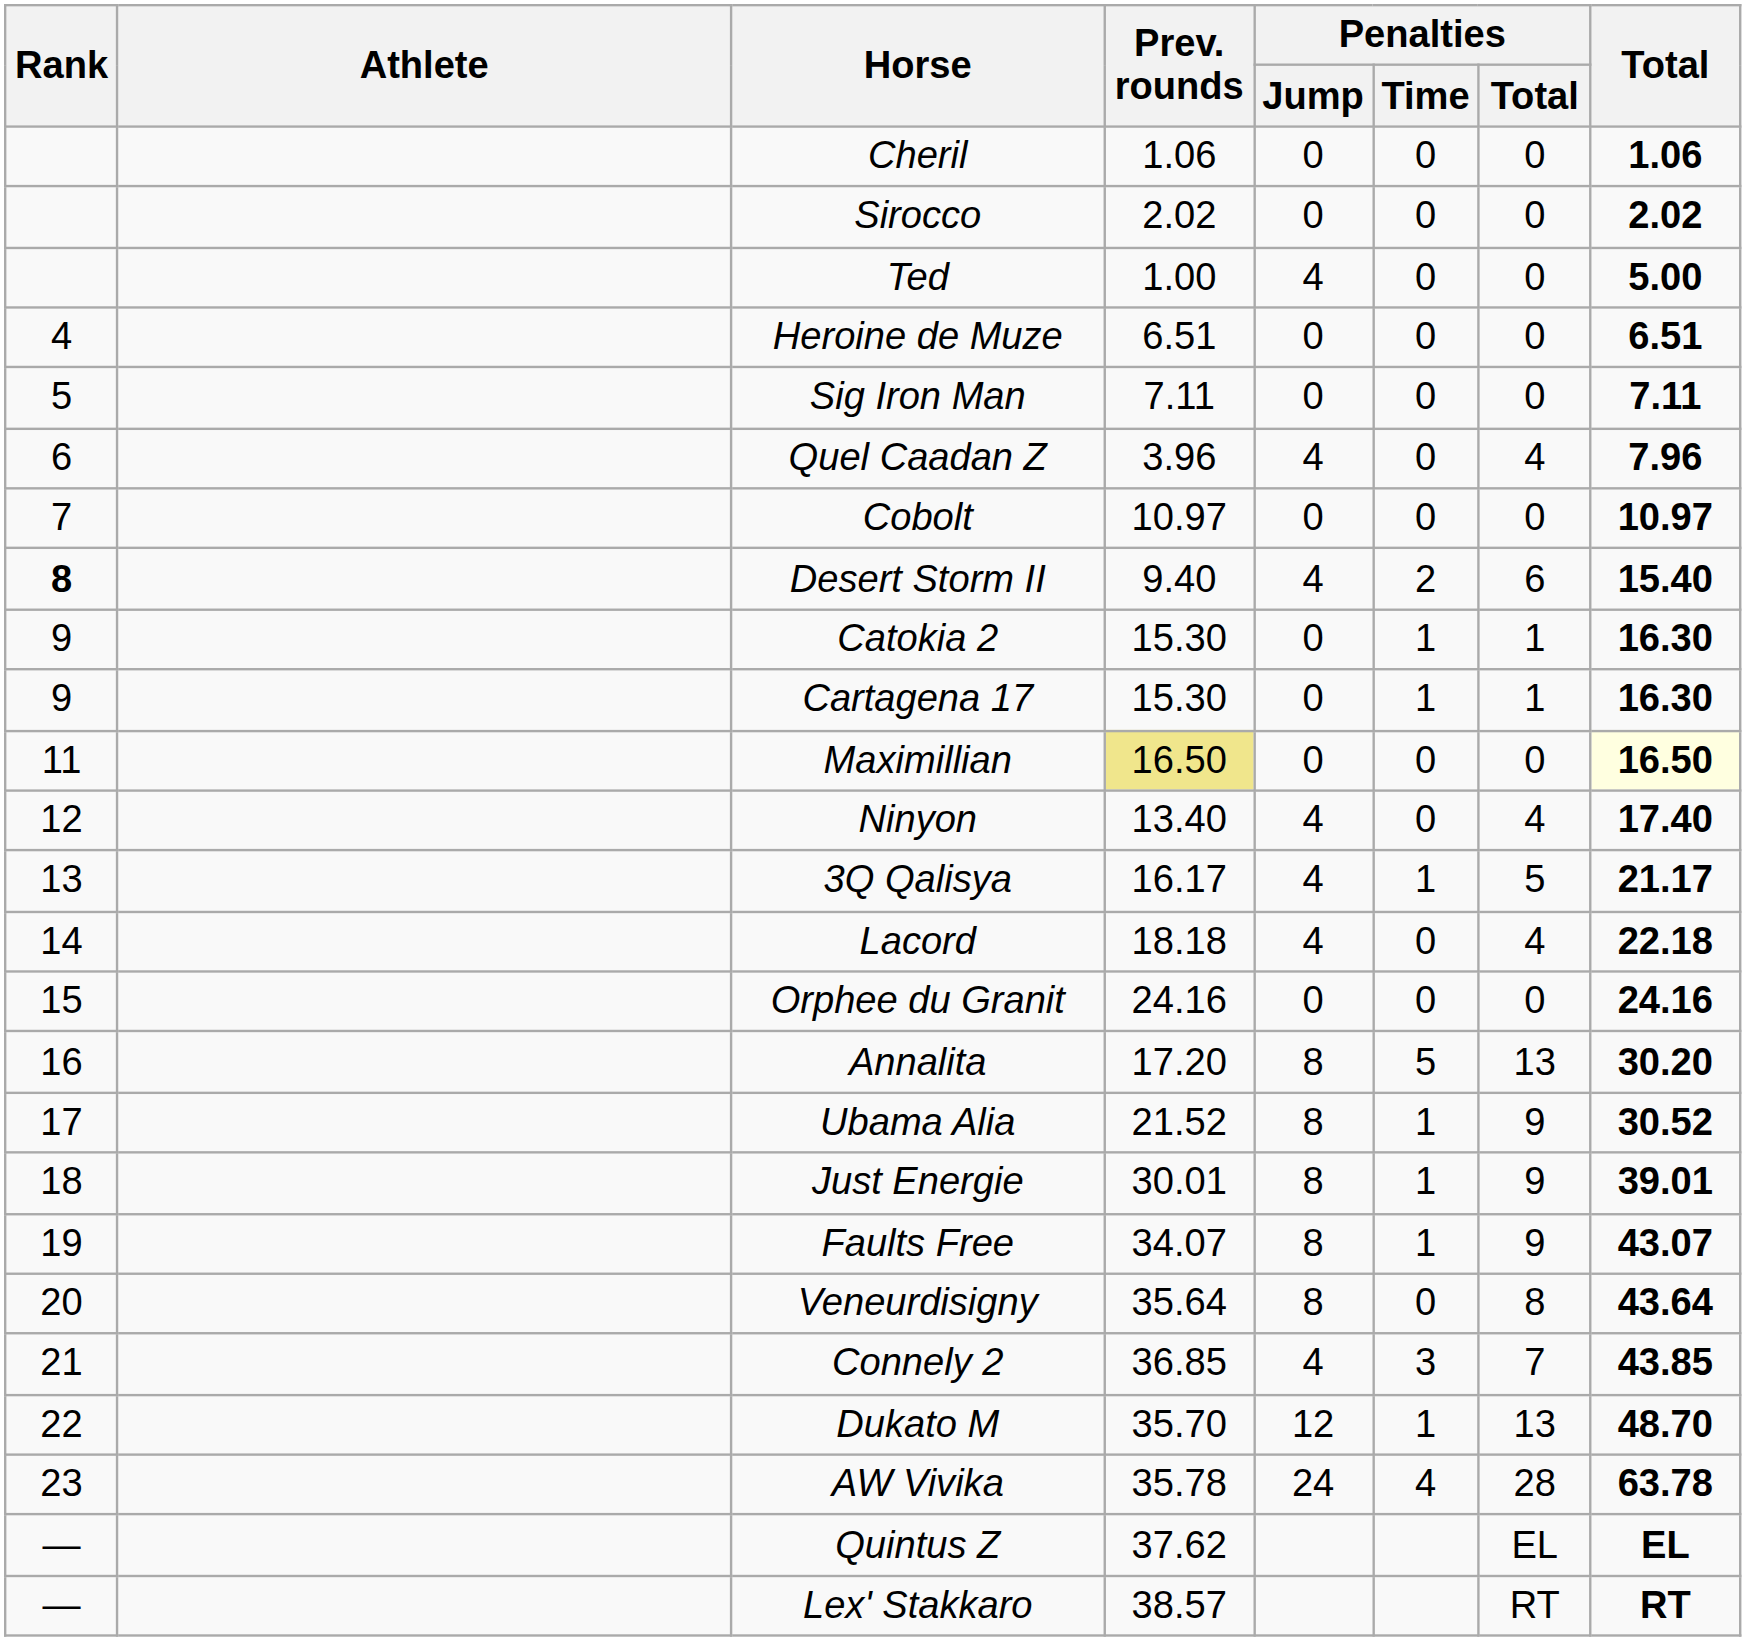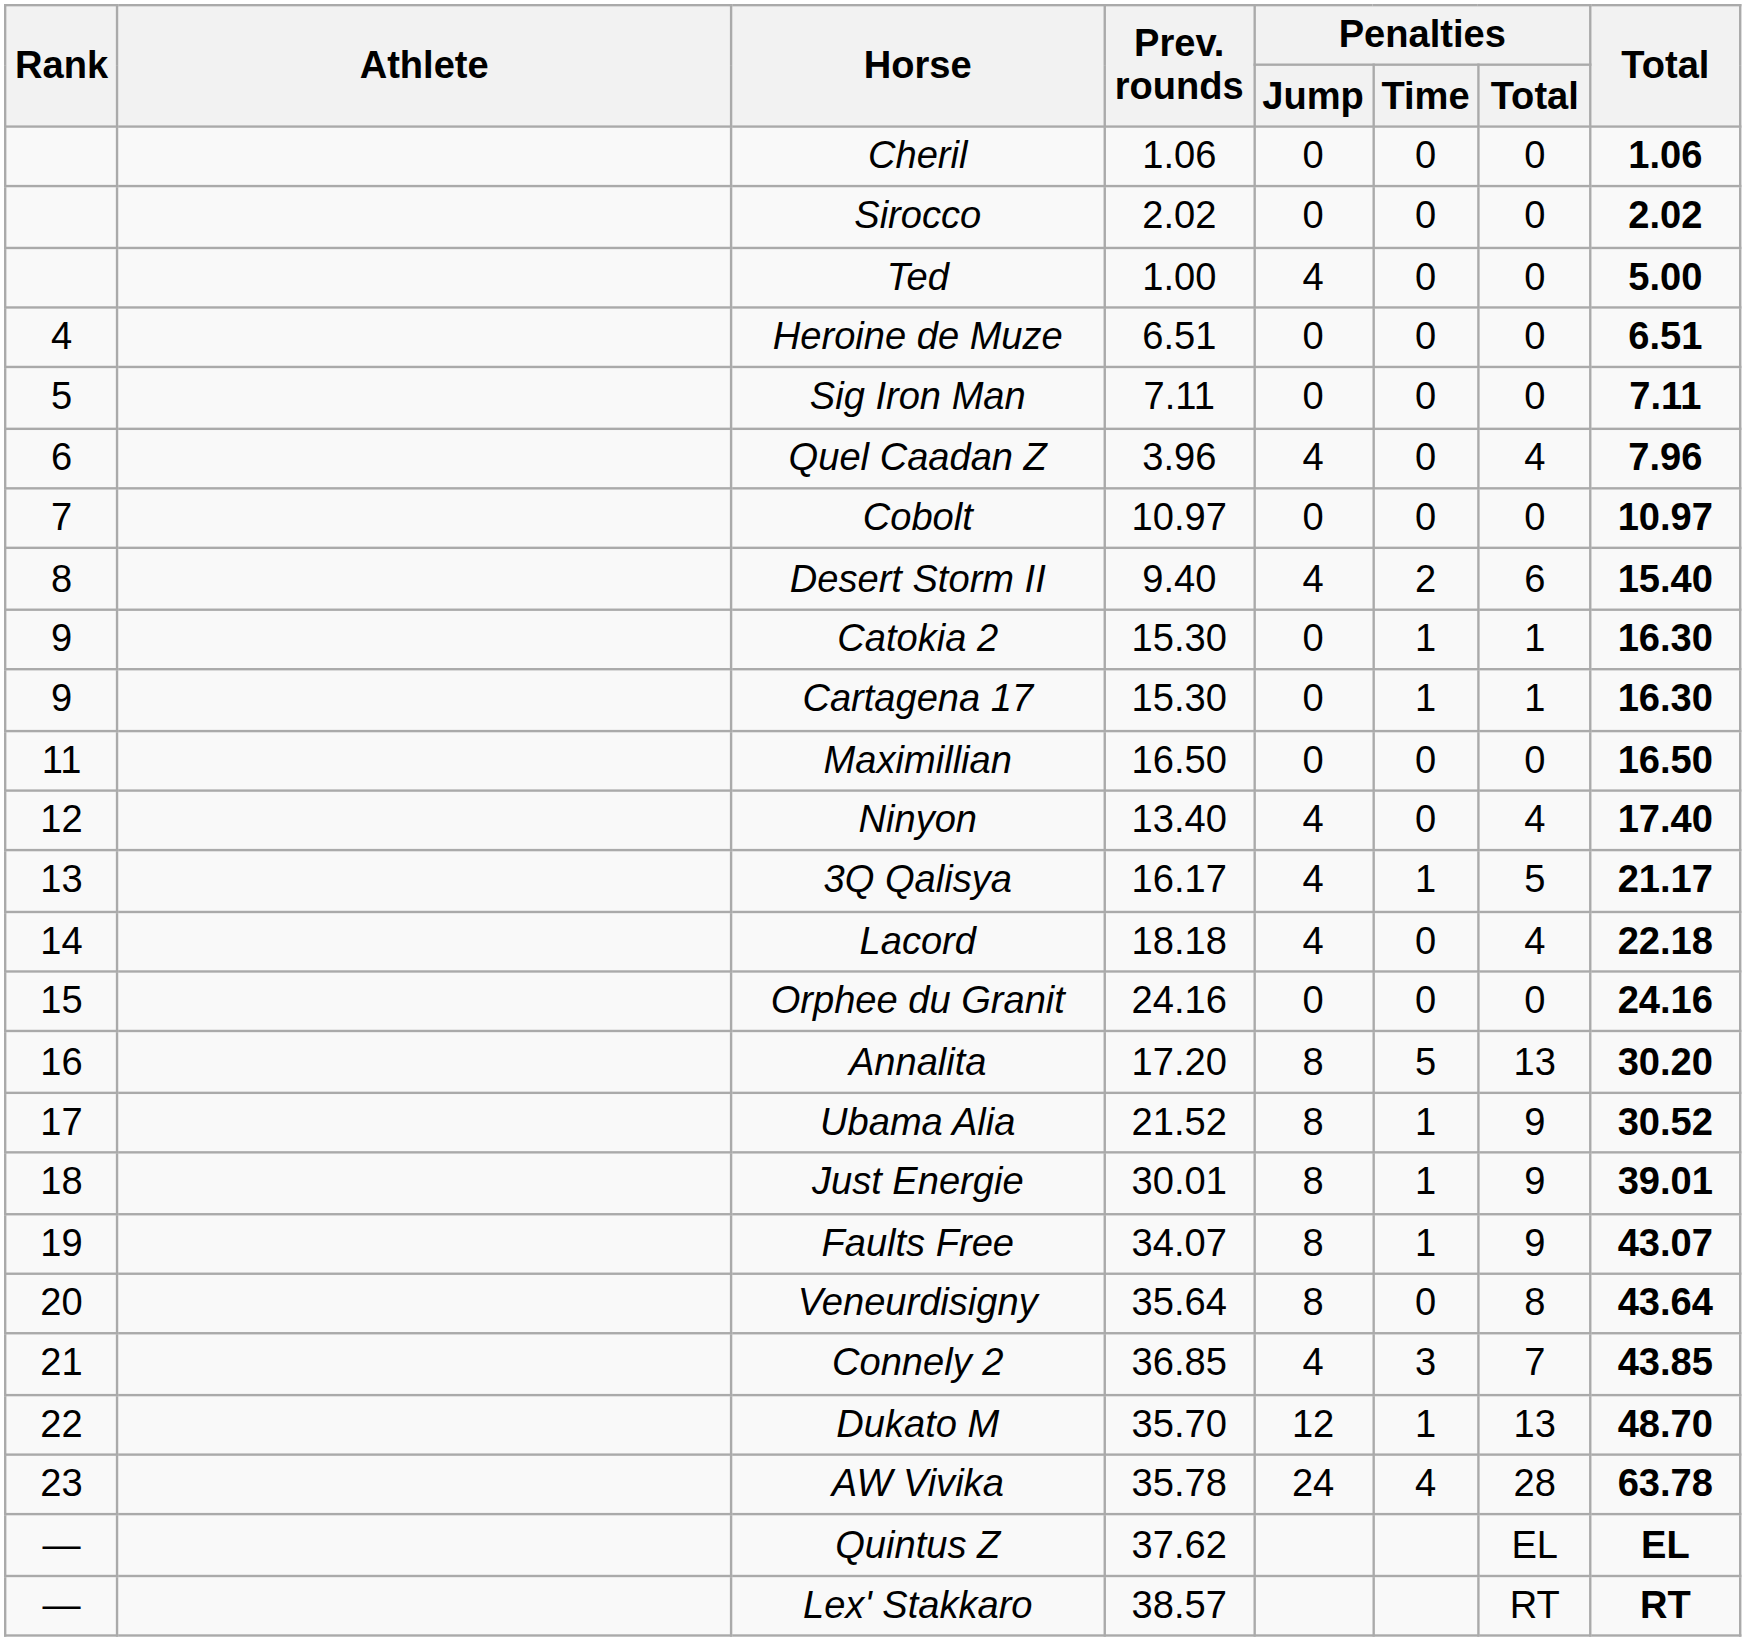(62, 578) bold -> (62, 578) normal
(1179, 759) khaki background -> (1179, 759) no background
(1665, 759) lightyellow background -> (1665, 759) no background
